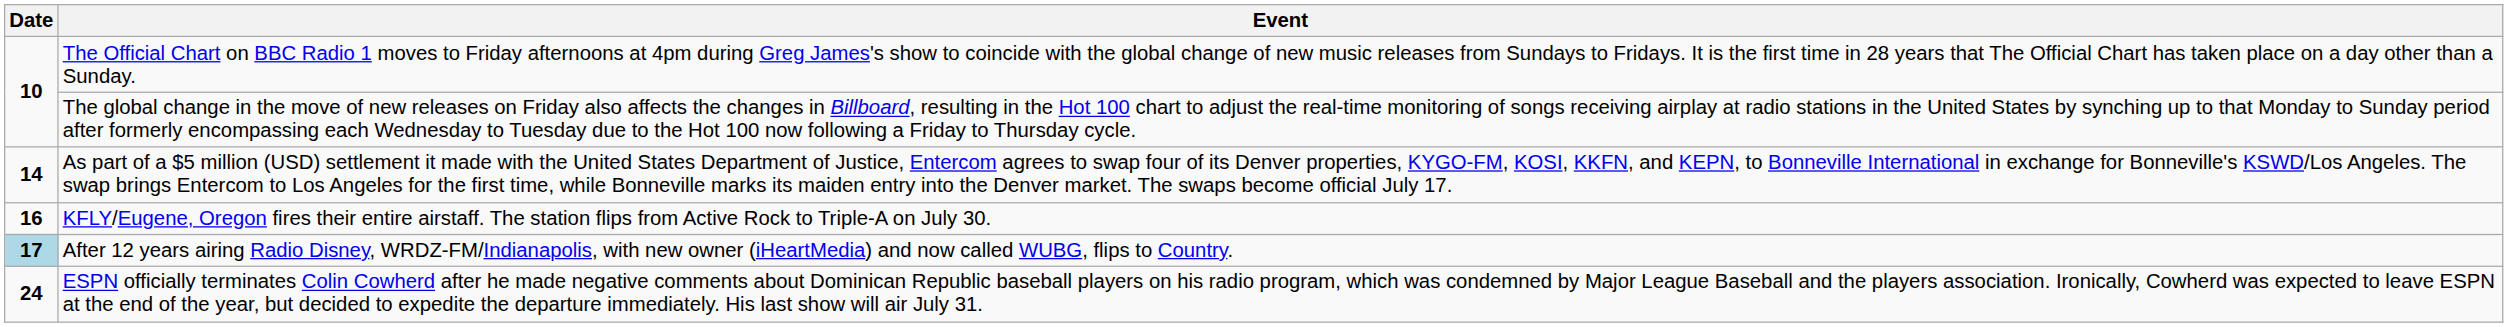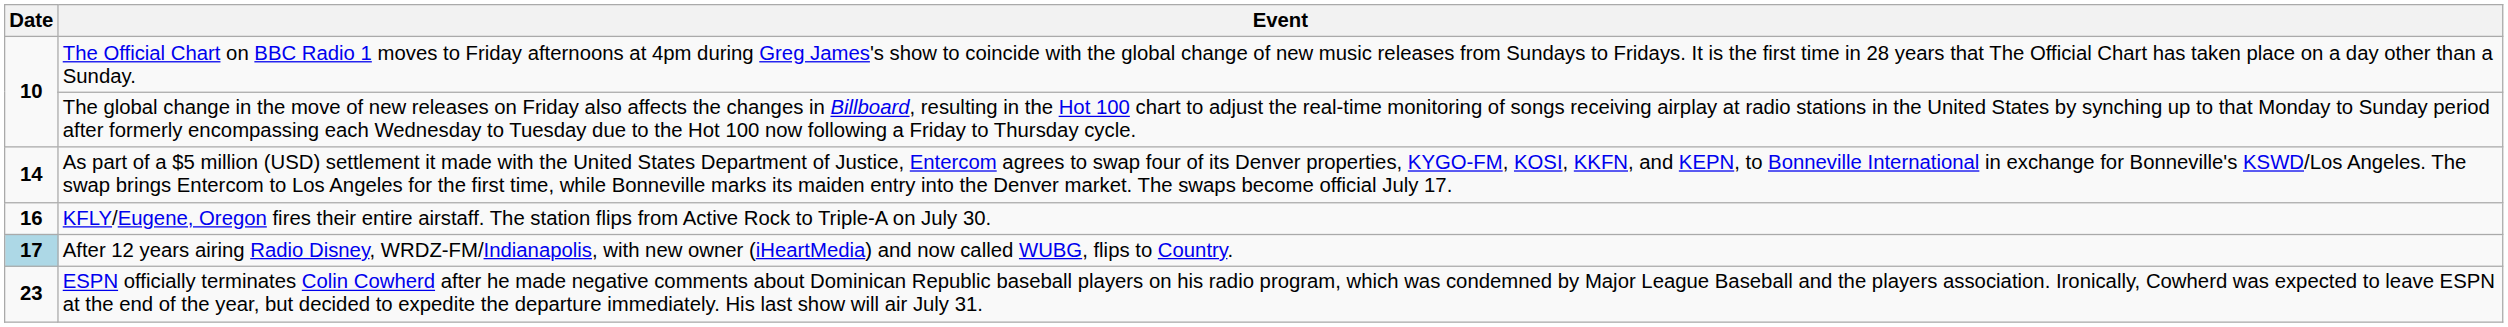(31, 293) 24 -> (31, 293) 23
